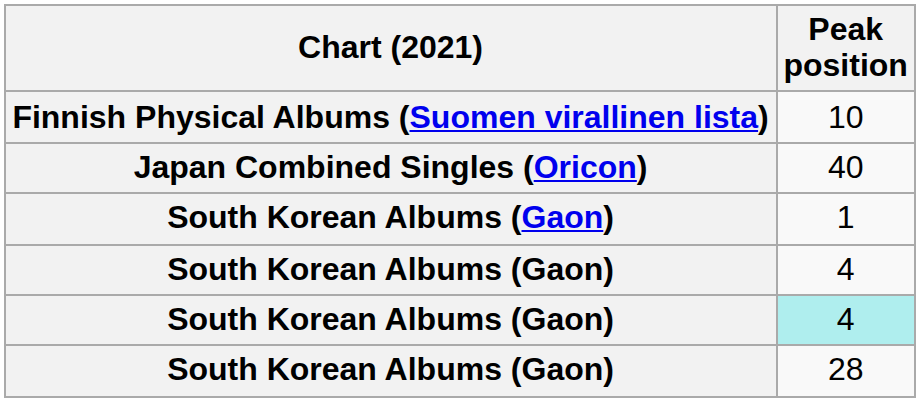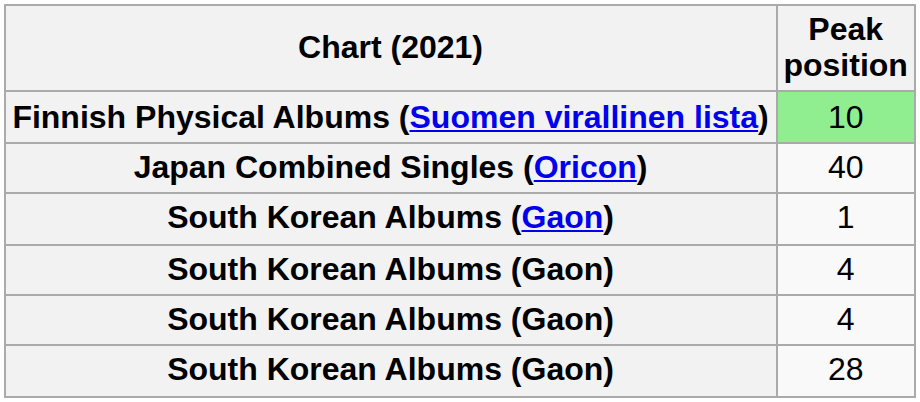(846, 116) no background -> (846, 116) lightgreen background
(846, 319) paleturquoise background -> (846, 319) no background
